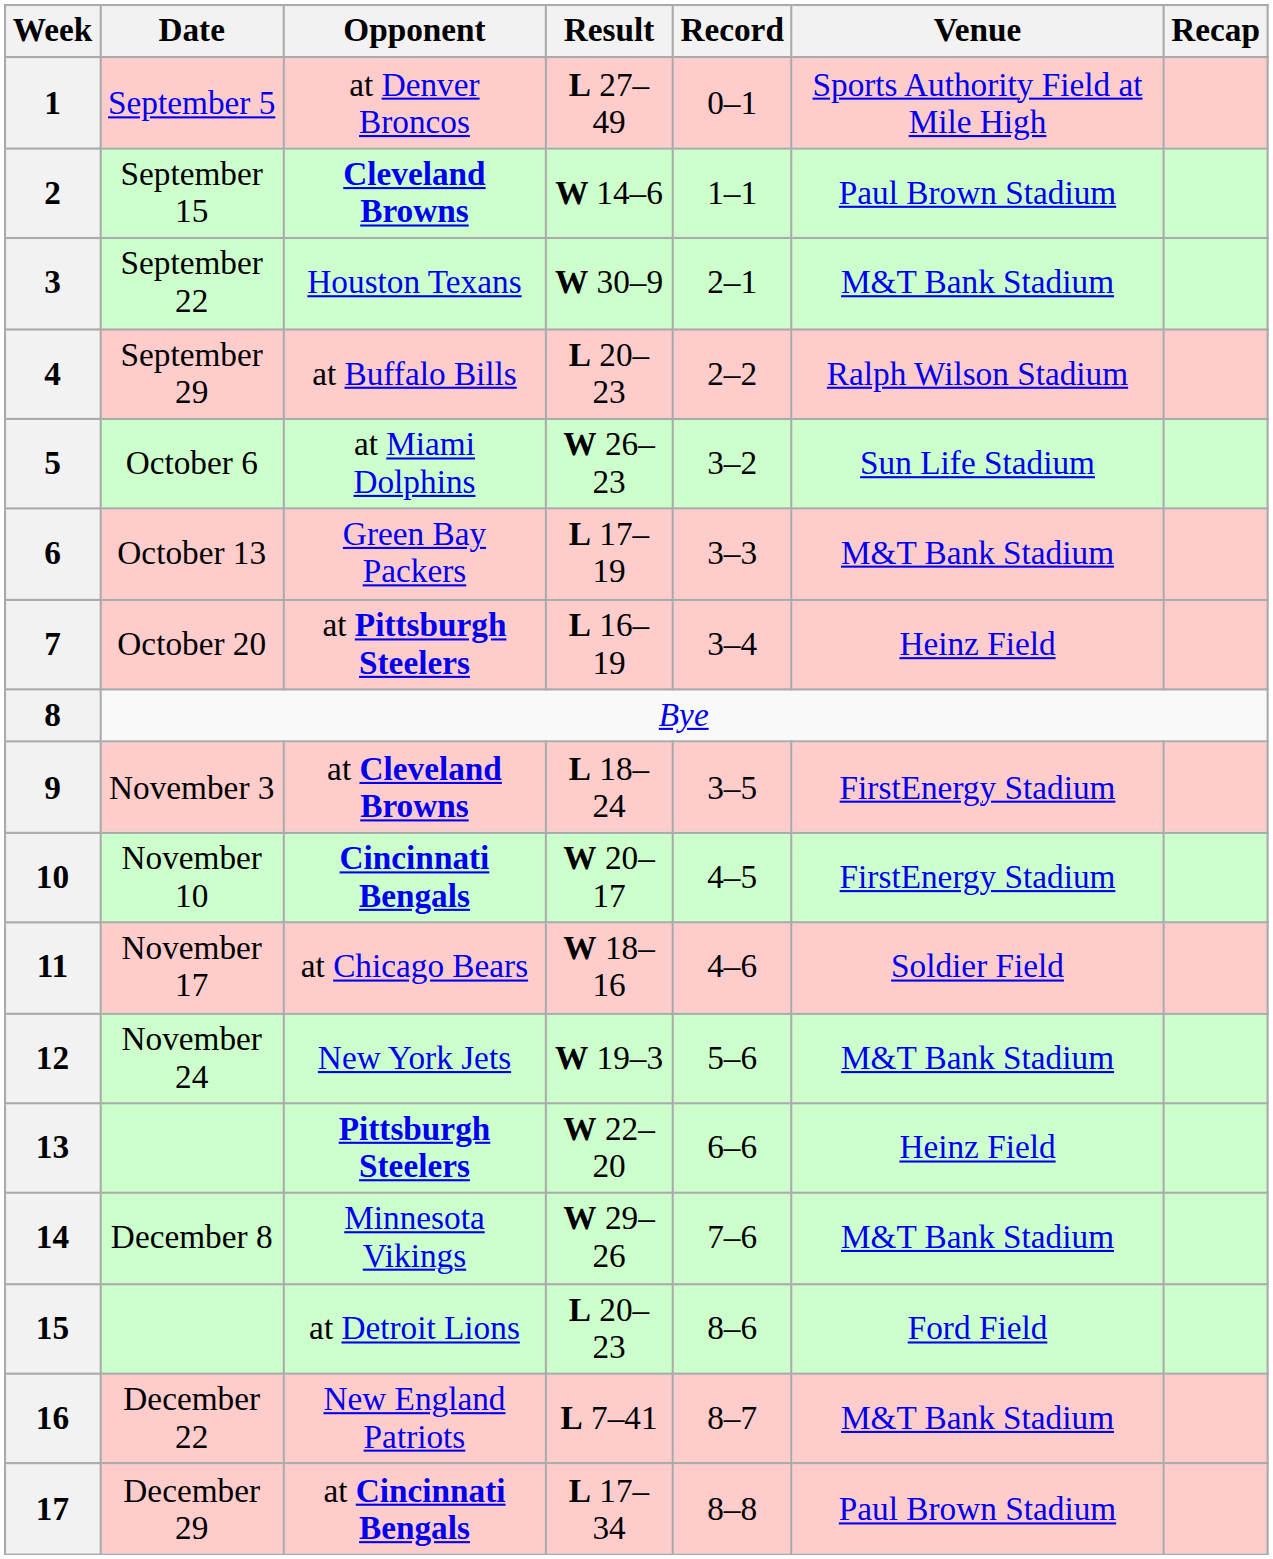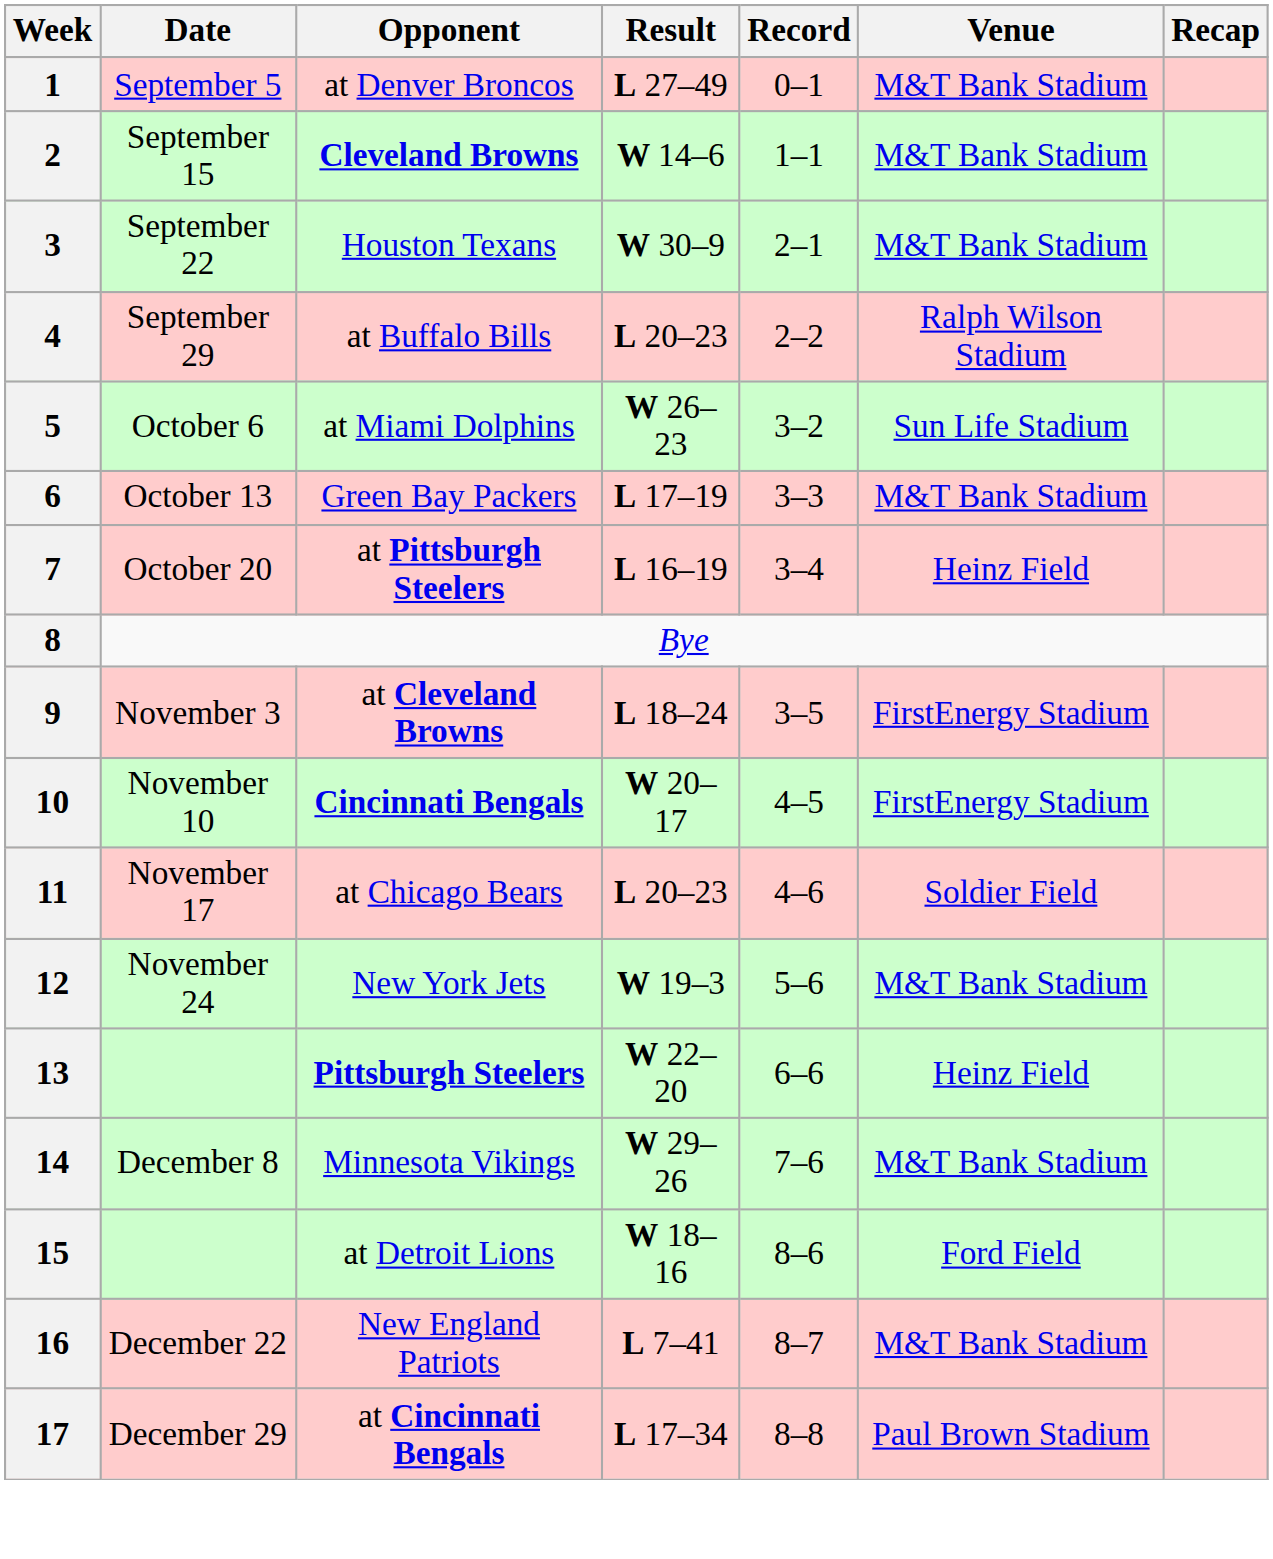(978, 102) Sports Authority Field at Mile High -> (1011, 83) M&T Bank Stadium
(978, 192) Paul Brown Stadium -> (1011, 155) M&T Bank Stadium
(609, 967) W 18–16 -> (671, 892) L 20–23
(609, 1328) L 20–23 -> (671, 1253) W 18–16
